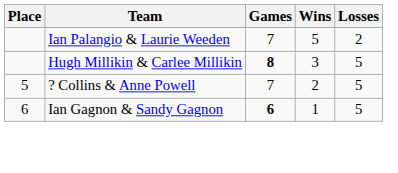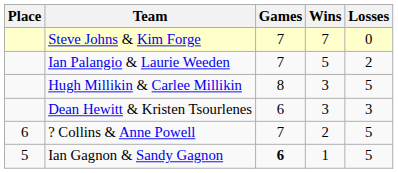+ row: (124, 39)
(270, 62) bold -> (281, 86) normal
+ row: (150, 109)
(25, 86) 5 -> (25, 132) 6
(25, 109) 6 -> (25, 156) 5
